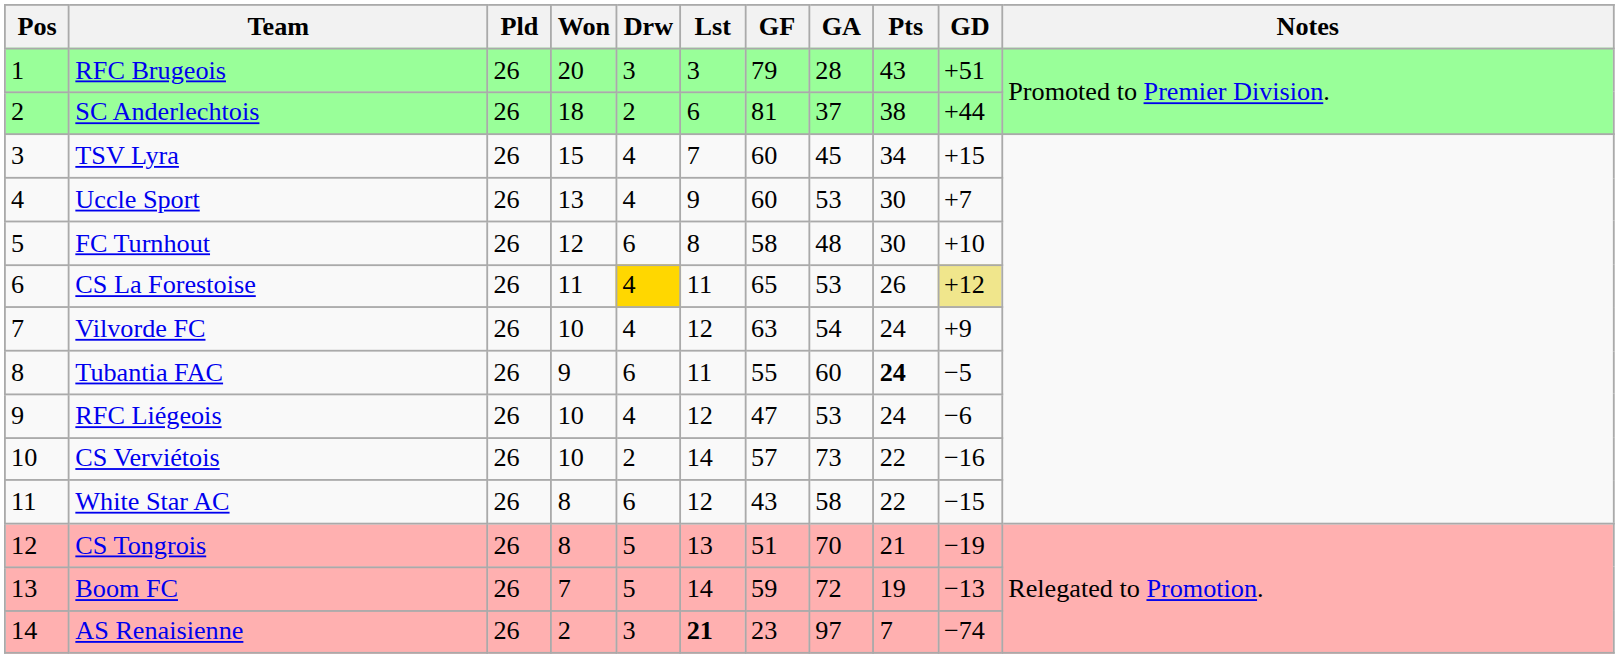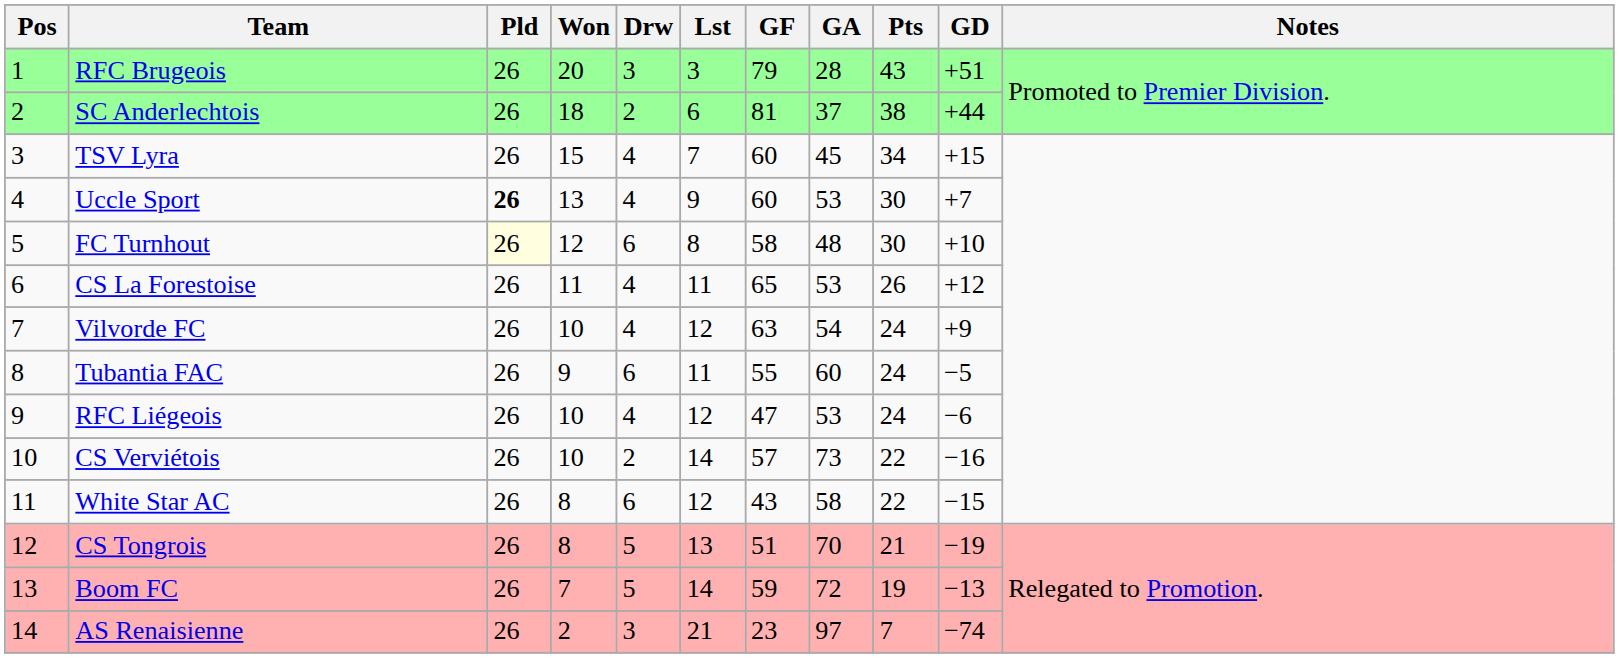(507, 199) normal -> (507, 199) bold
(507, 242) no background -> (507, 242) lightyellow background
(629, 285) gold background -> (629, 285) no background
(964, 285) khaki background -> (964, 285) no background
(893, 372) bold -> (893, 372) normal
(700, 631) bold -> (700, 631) normal
